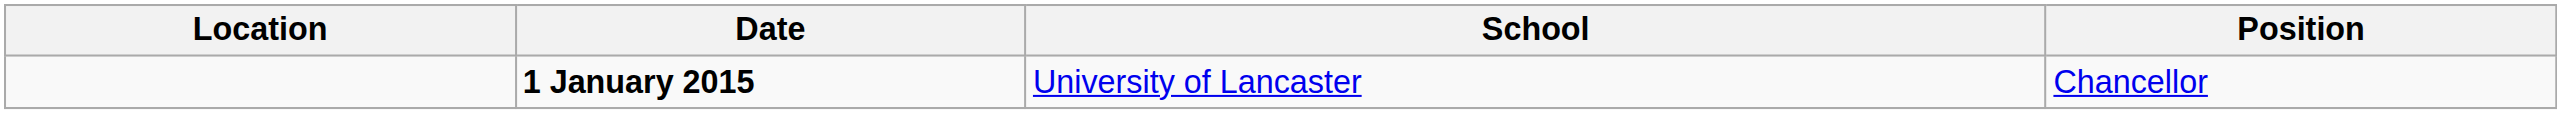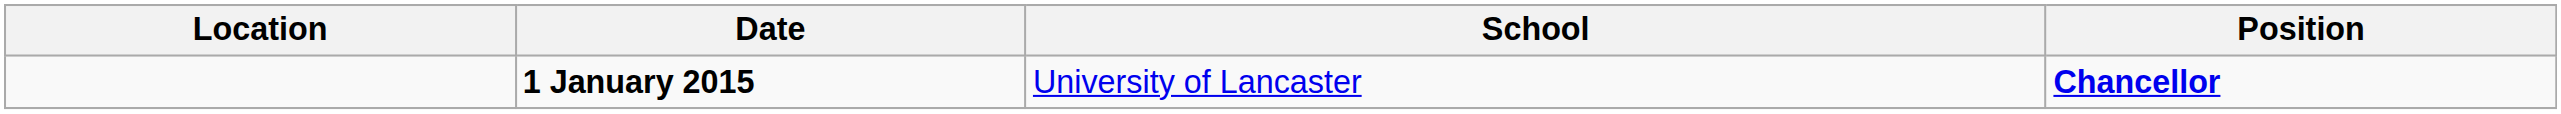(2131, 81) normal -> (2137, 81) bold
